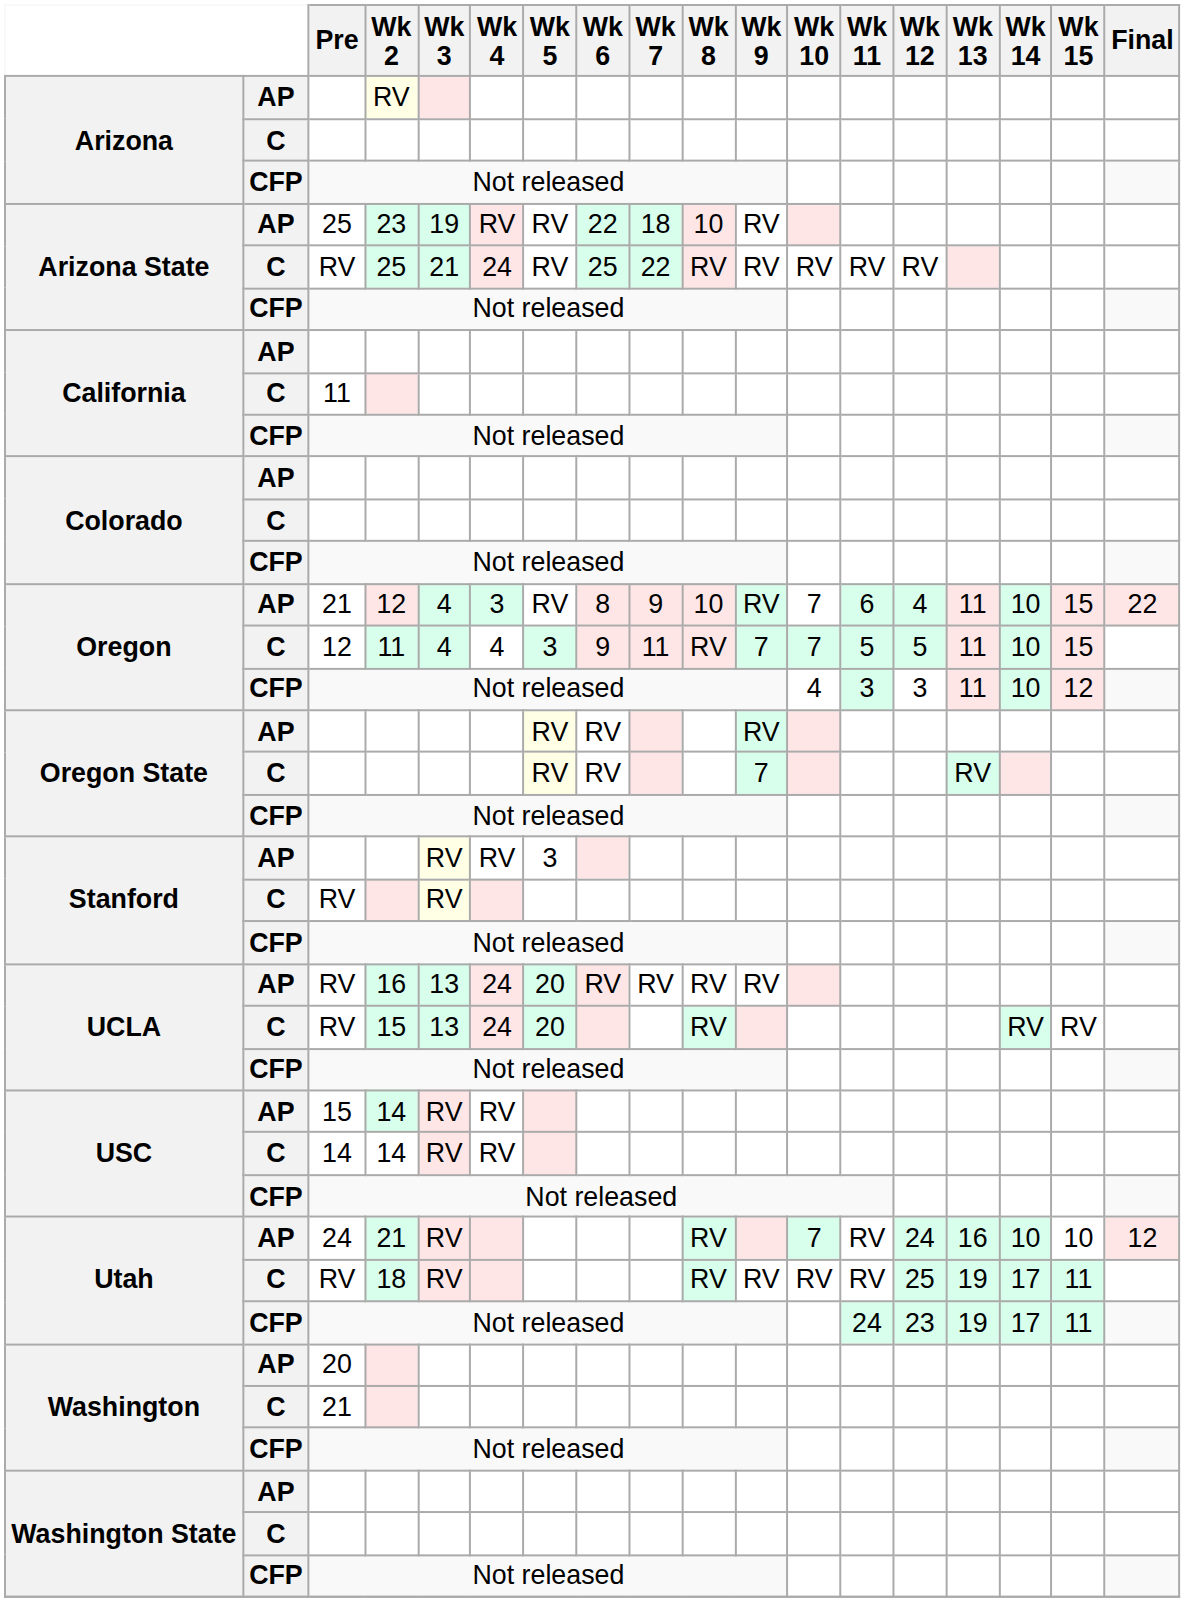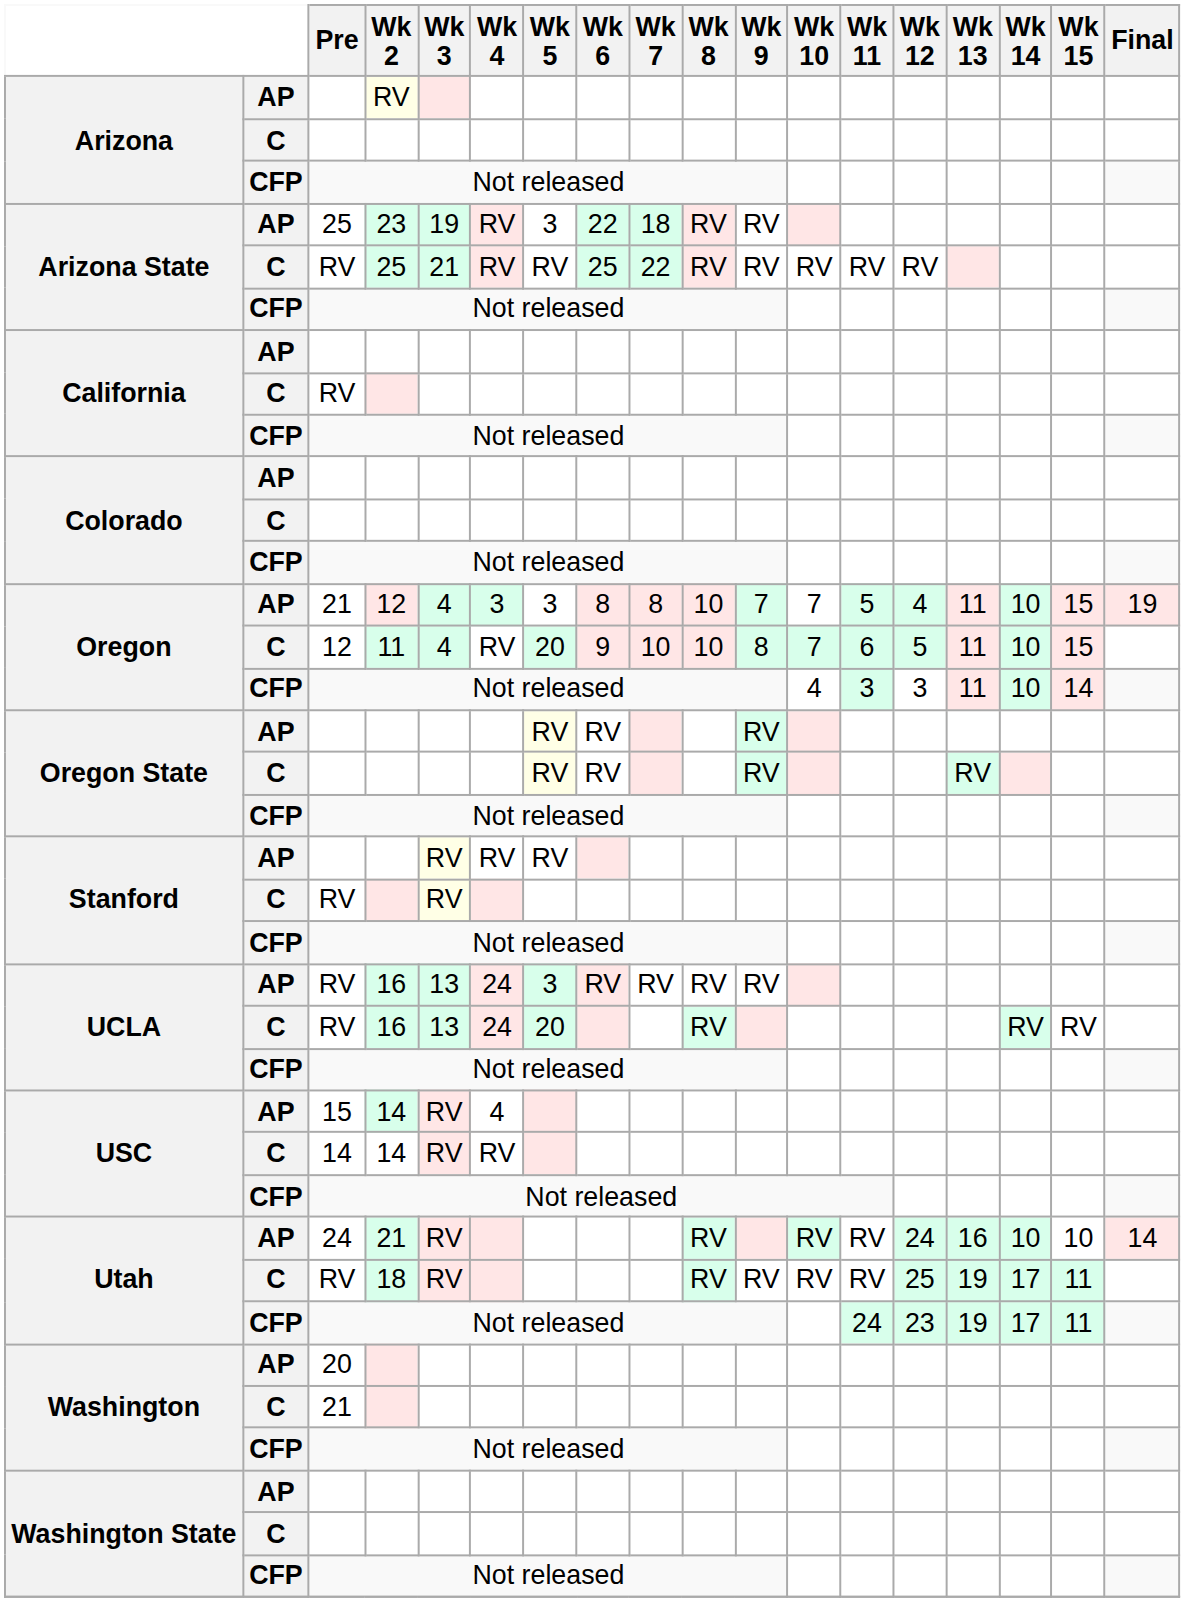(550, 224) RV -> (550, 224) 3
(708, 224) 10 -> (708, 224) RV
(497, 266) 24 -> (497, 266) RV
(337, 393) 11 -> (337, 393) RV
(550, 604) RV -> (550, 604) 3
(656, 604) 9 -> (656, 604) 8
(761, 604) RV -> (761, 604) 7
(867, 604) 6 -> (867, 604) 5
(1142, 604) 22 -> (1142, 604) 19
(497, 646) 4 -> (497, 646) RV
(550, 646) 3 -> (550, 646) 20
(656, 646) 11 -> (656, 646) 10
(708, 646) RV -> (708, 646) 10
(761, 646) 7 -> (761, 646) 8
(867, 646) 5 -> (867, 646) 6
(1078, 689) 12 -> (1078, 689) 14
(761, 773) 7 -> (761, 773) RV
(550, 858) 3 -> (550, 858) RV
(550, 984) 20 -> (550, 984) 3
(391, 1027) 15 -> (391, 1027) 16
(497, 1111) RV -> (497, 1111) 4
(814, 1238) 7 -> (814, 1238) RV
(1142, 1238) 12 -> (1142, 1238) 14
